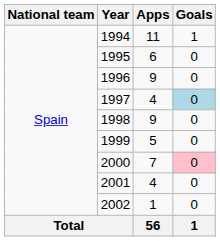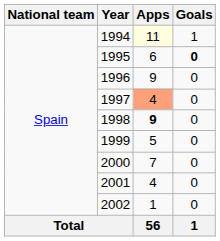(153, 36) no background -> (153, 36) lightyellow background
(194, 57) normal -> (194, 57) bold
(153, 99) no background -> (153, 99) lightsalmon background
(194, 99) lightblue background -> (194, 99) no background
(153, 120) normal -> (153, 120) bold
(194, 162) pink background -> (194, 162) no background
